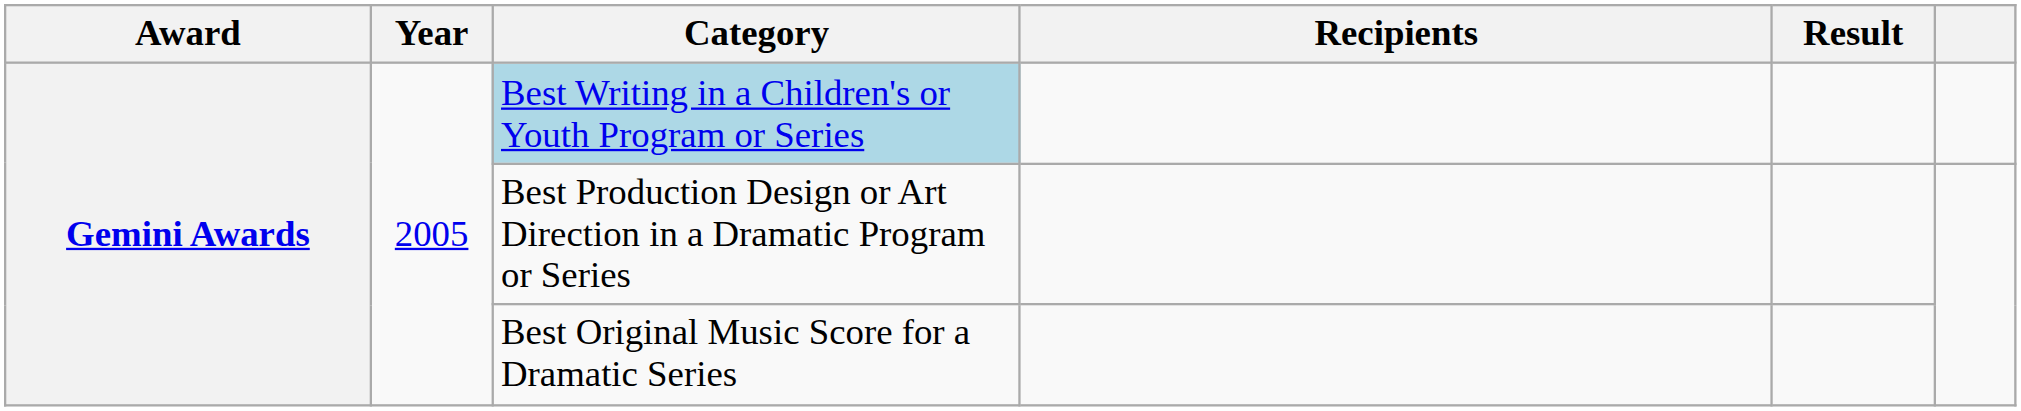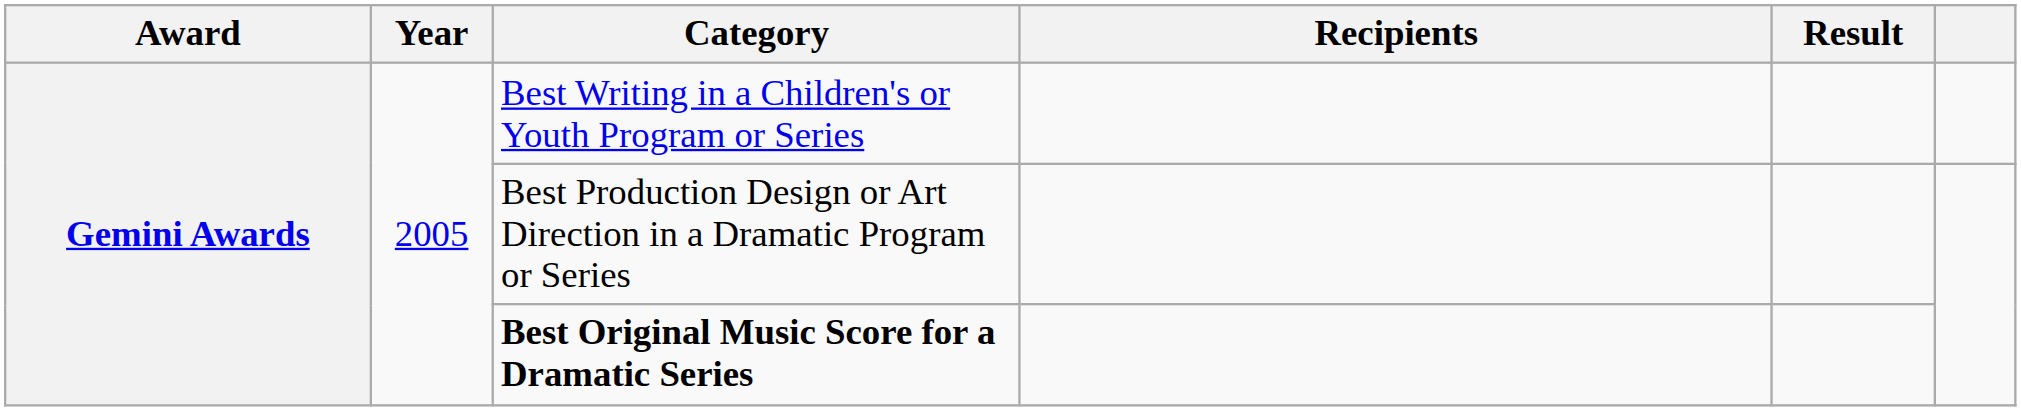(726, 112) lightblue background -> (726, 112) no background
(736, 353) normal -> (748, 353) bold
